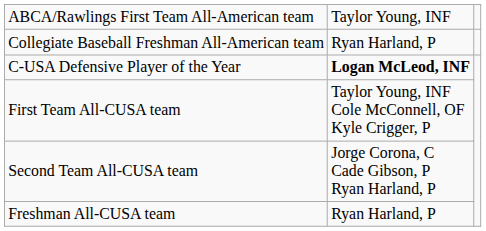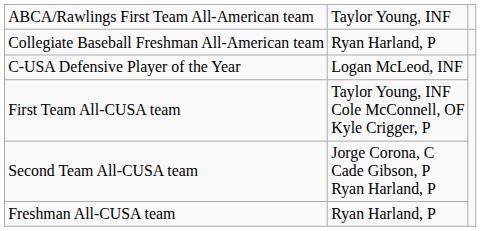(401, 67) bold -> (397, 67) normal
